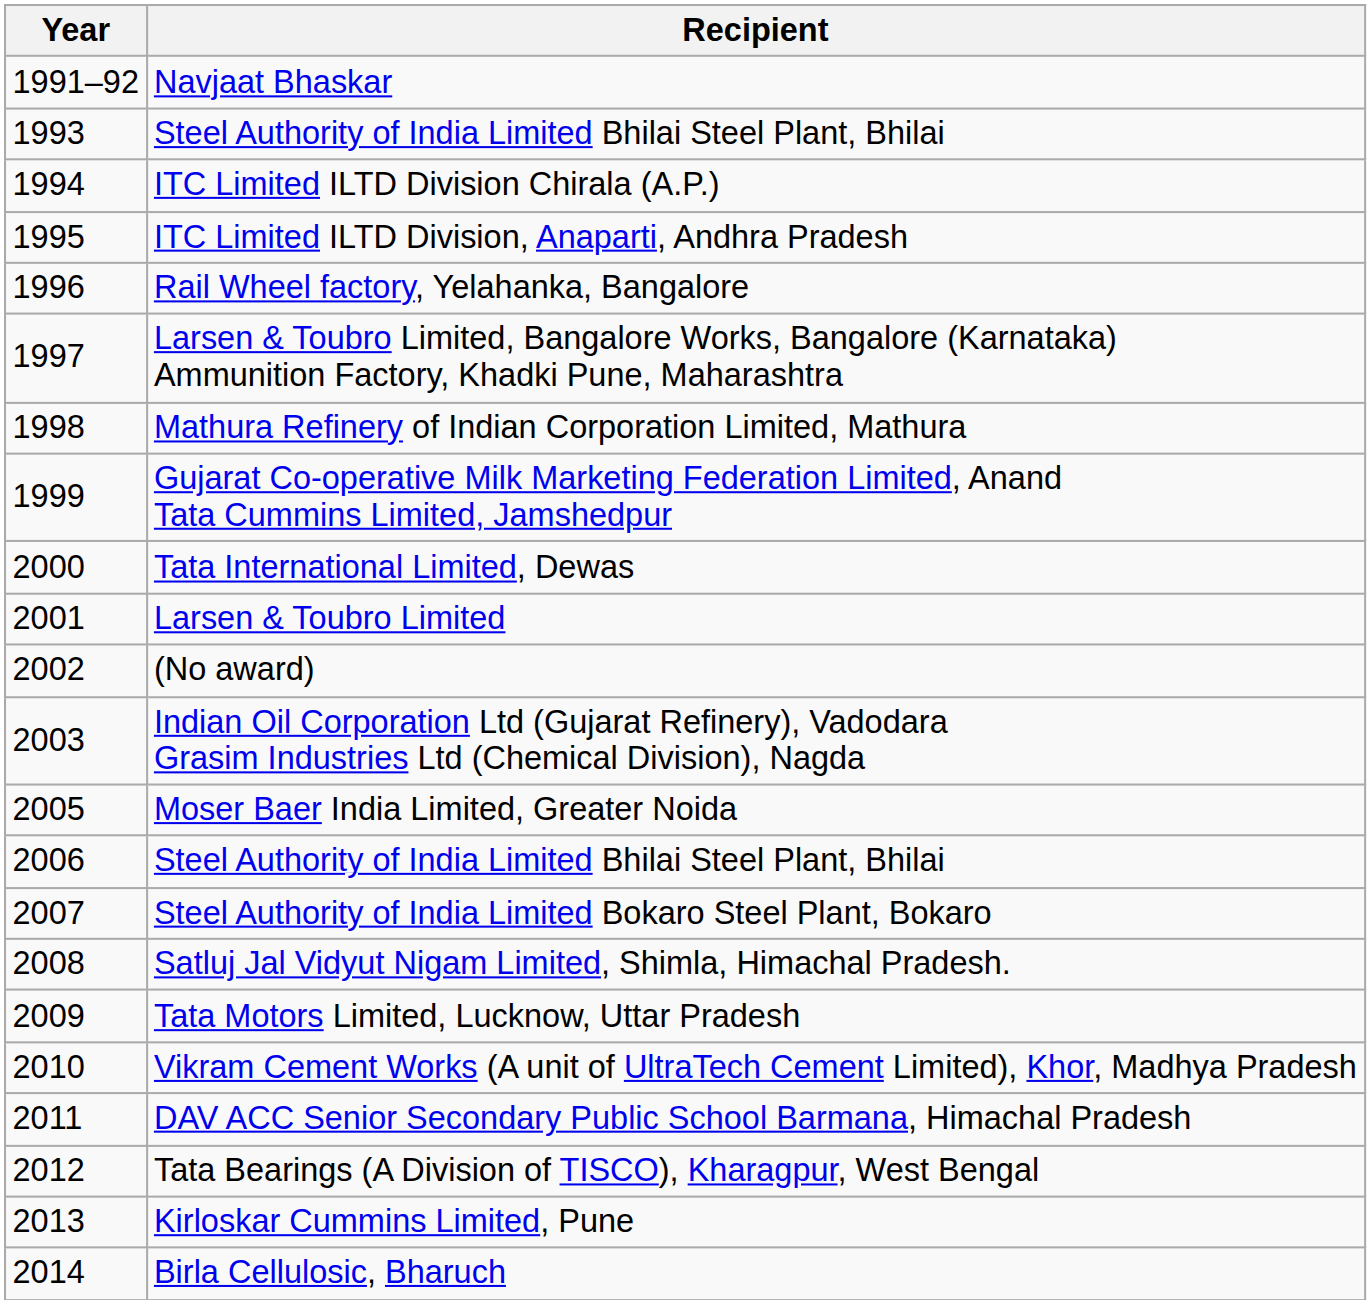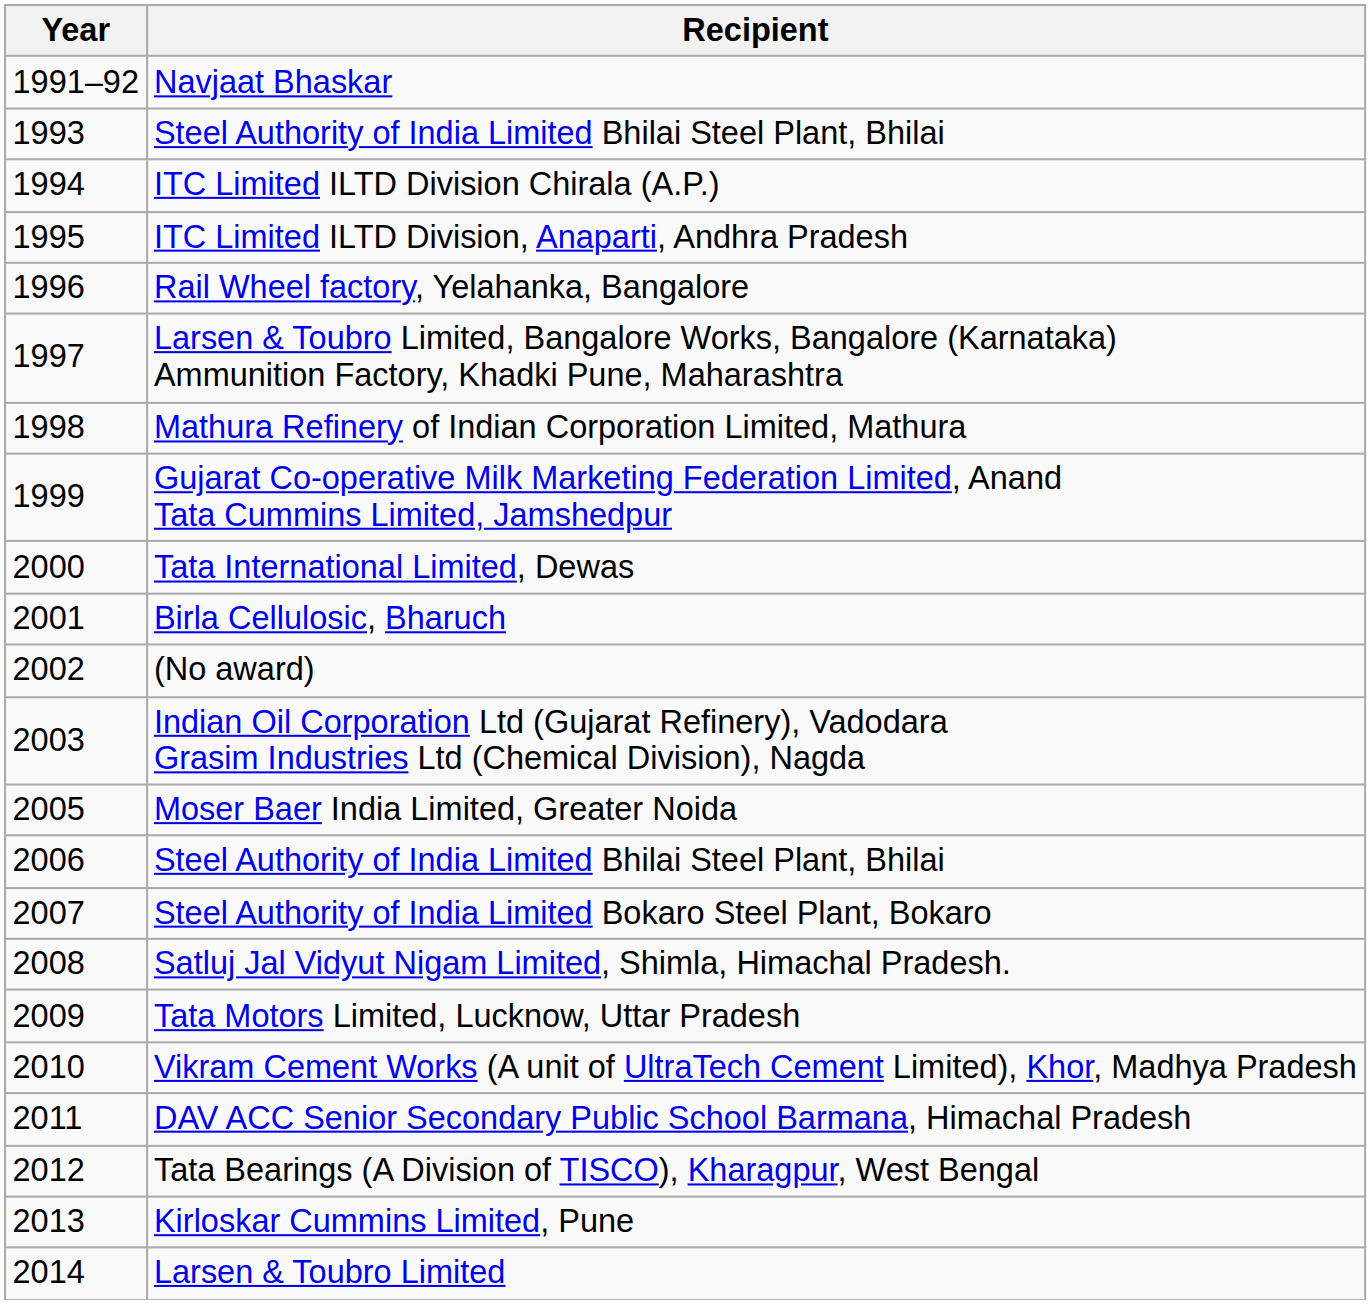(330, 618) Larsen & Toubro Limited -> (330, 618) Birla Cellulosic, Bharuch
(330, 1273) Birla Cellulosic, Bharuch -> (330, 1273) Larsen & Toubro Limited
